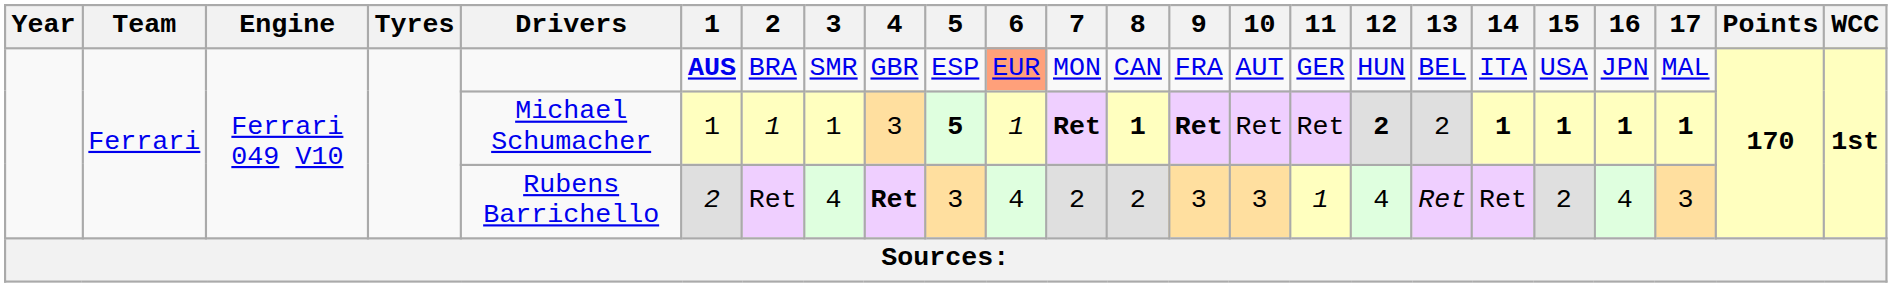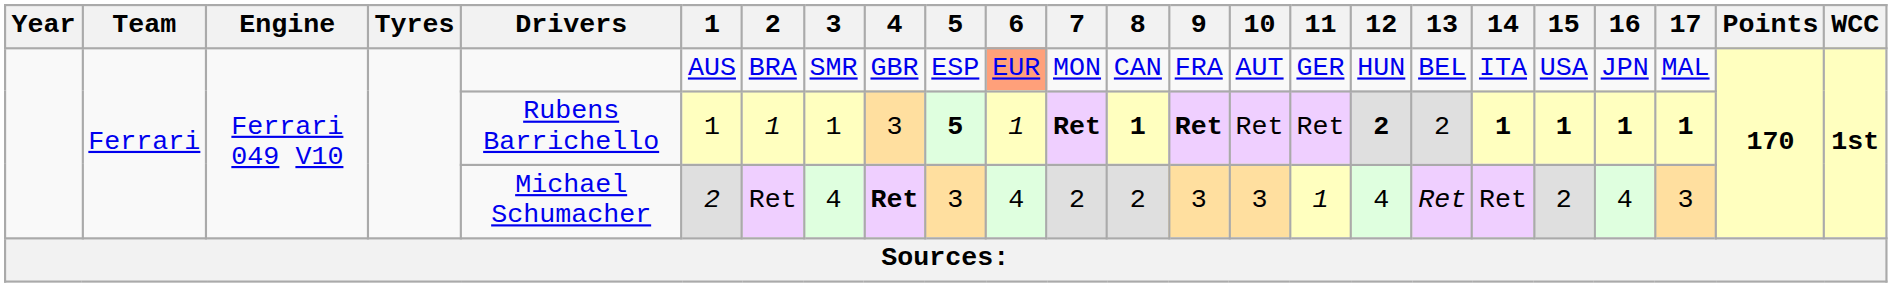(712, 70) bold -> (712, 70) normal
(571, 128) Michael Schumacher -> (571, 128) Rubens Barrichello
(571, 202) Rubens Barrichello -> (571, 202) Michael Schumacher
